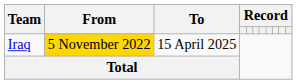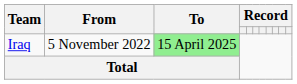(99, 44) gold background -> (99, 44) no background
(197, 44) no background -> (197, 44) lightgreen background
